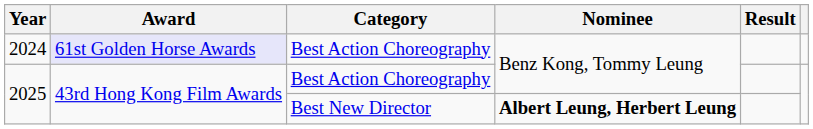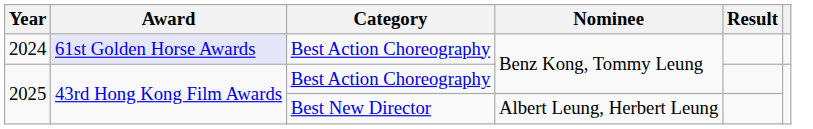(618, 108) bold -> (609, 108) normal
